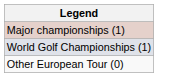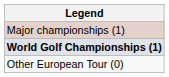(79, 47) normal -> (84, 47) bold
